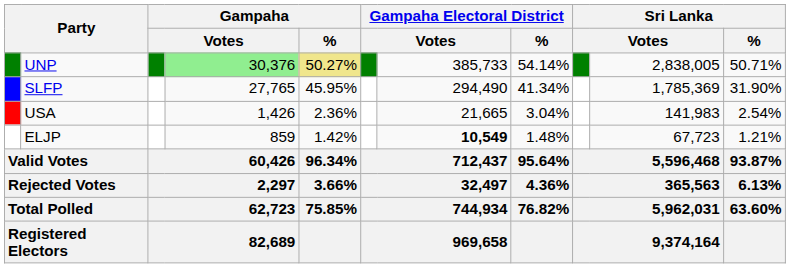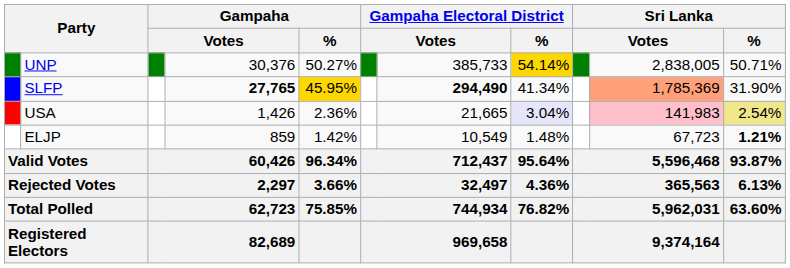(272, 64) lightgreen background -> (272, 64) no background
(331, 64) khaki background -> (331, 64) no background
(543, 64) no background -> (543, 64) gold background
(272, 88) normal -> (272, 88) bold
(331, 88) no background -> (331, 88) gold background
(480, 88) normal -> (480, 88) bold
(686, 88) no background -> (686, 88) lightsalmon background
(548, 112) no background -> (548, 112) lavender background
(692, 112) no background -> (692, 112) pink background
(760, 112) no background -> (760, 112) khaki background
(484, 137) bold -> (484, 137) normal
(760, 137) normal -> (760, 137) bold
